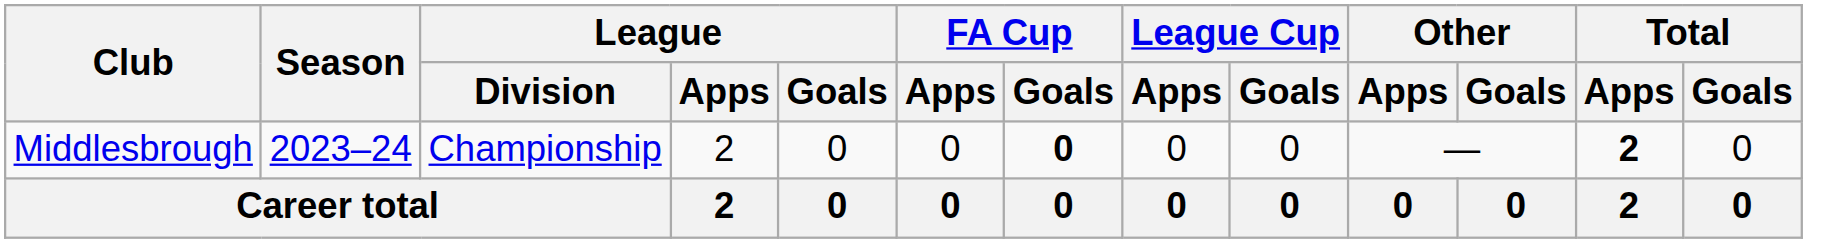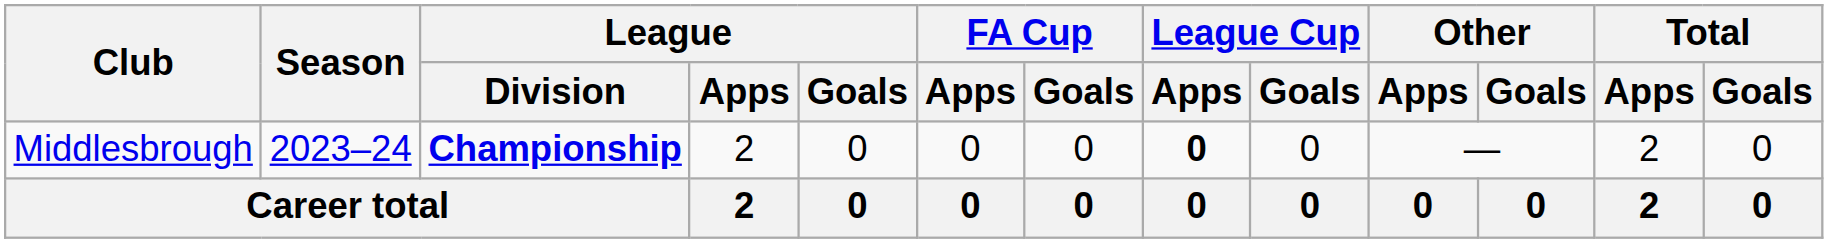(545, 149) normal -> (555, 149) bold
(1063, 149) bold -> (1084, 149) normal
(1177, 149) normal -> (1197, 149) bold
(1629, 149) bold -> (1649, 149) normal
